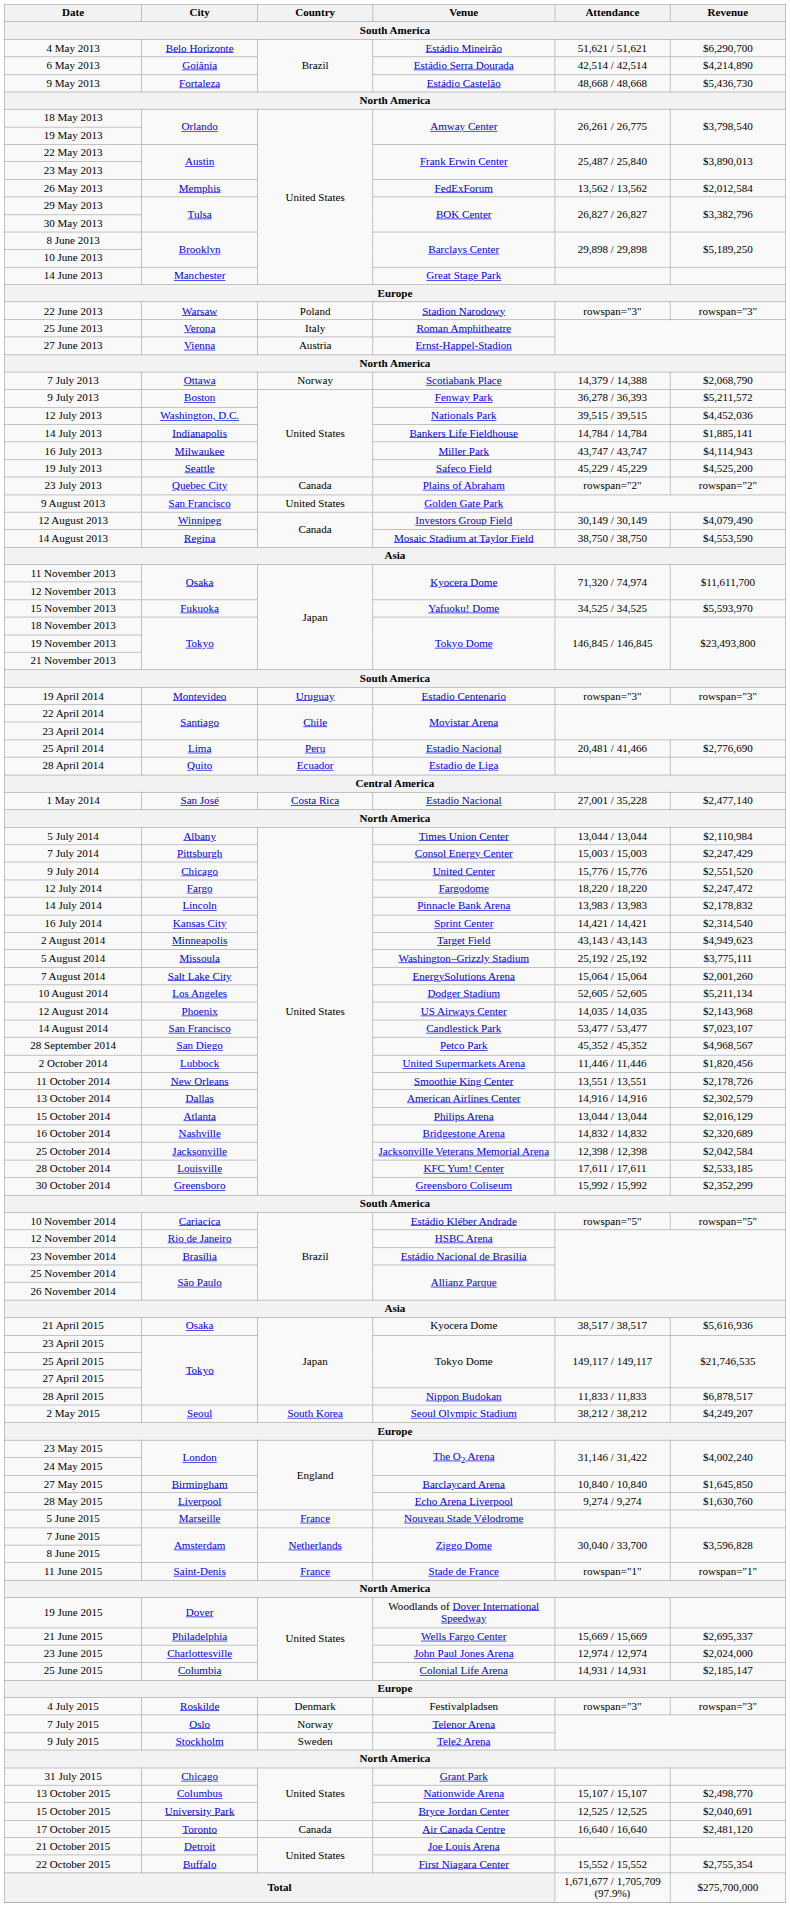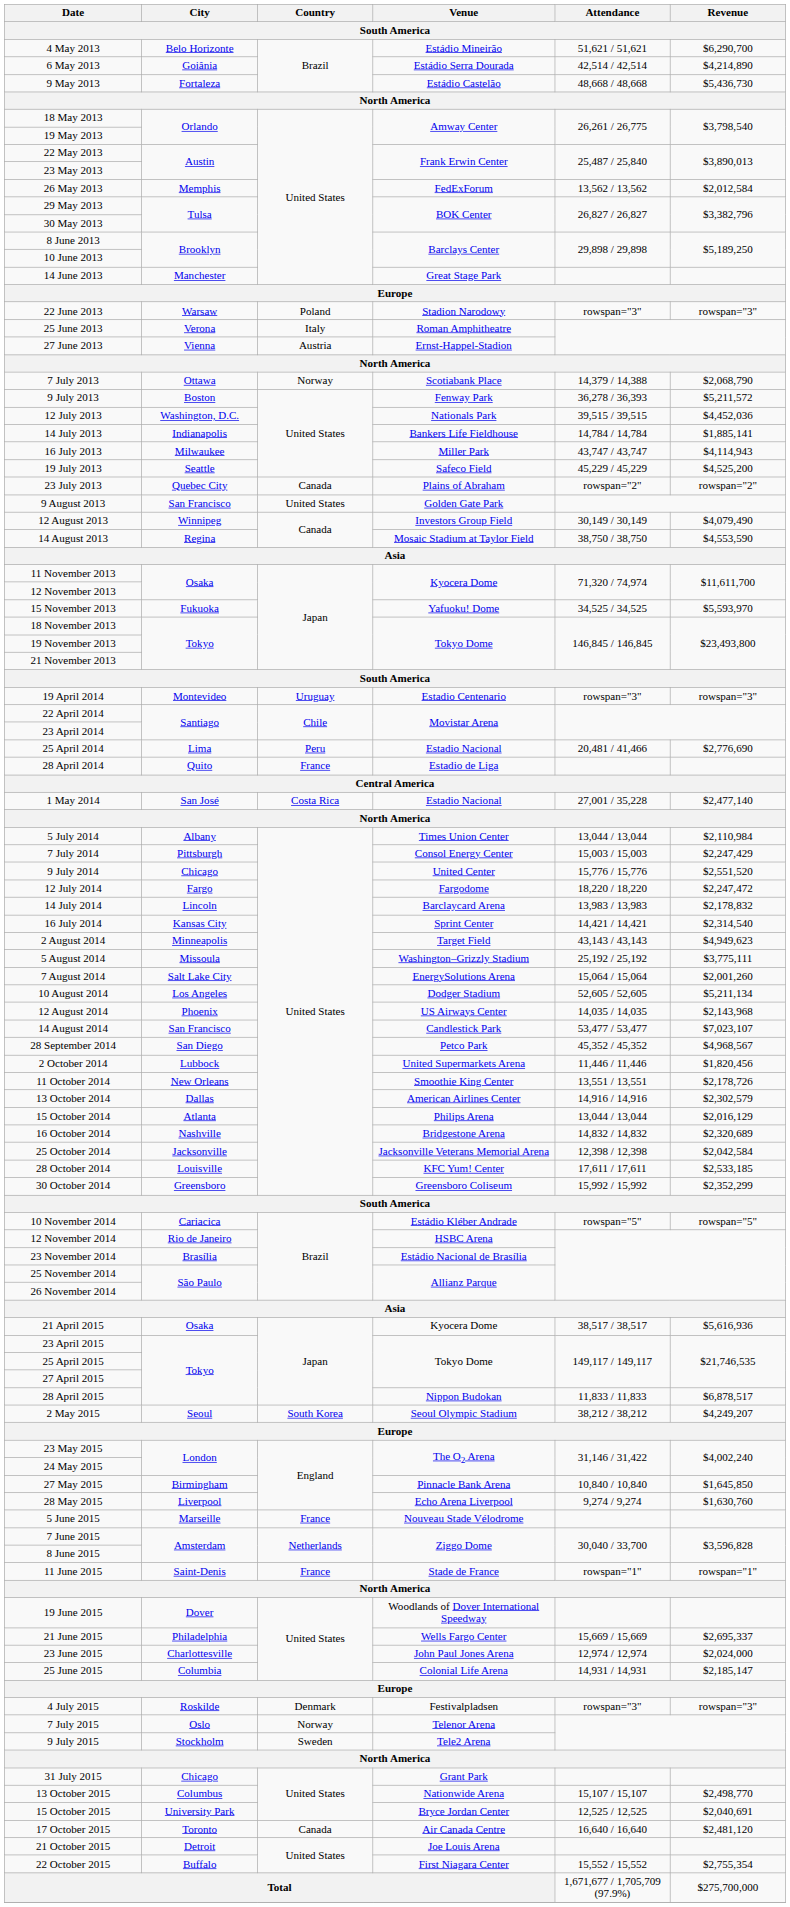(315, 766) Ecuador -> (315, 766) France
(464, 906) Pinnacle Bank Arena -> (464, 906) Barclaycard Arena
(464, 1483) Barclaycard Arena -> (464, 1483) Pinnacle Bank Arena
